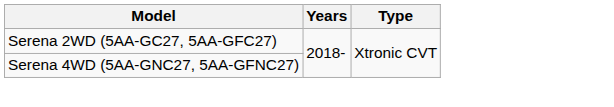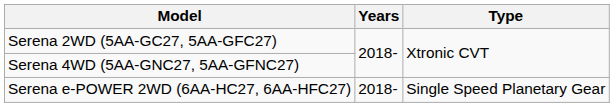+ row: (180, 89)
